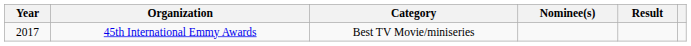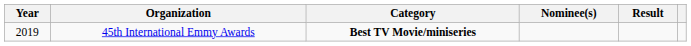(28, 31) 2017 -> (27, 31) 2019
(414, 31) normal -> (413, 31) bold
